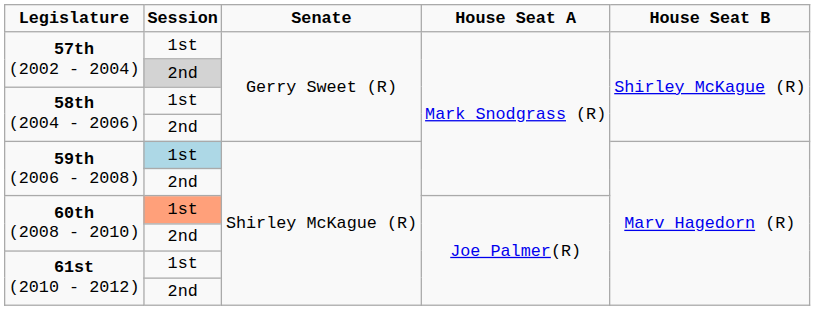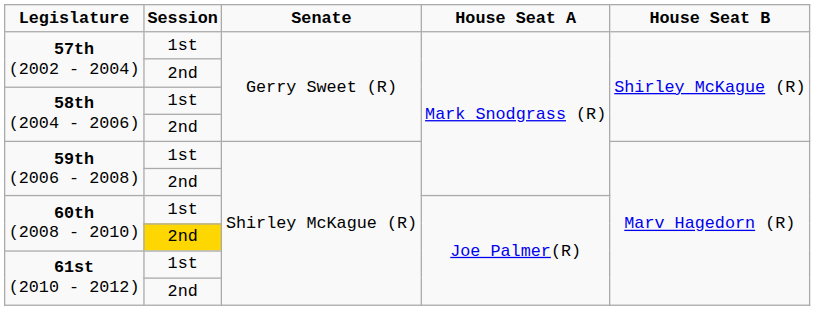(183, 73) lightgrey background -> (183, 73) no background
(183, 155) lightblue background -> (183, 155) no background
(183, 210) lightsalmon background -> (183, 210) no background
(183, 237) no background -> (183, 237) gold background
